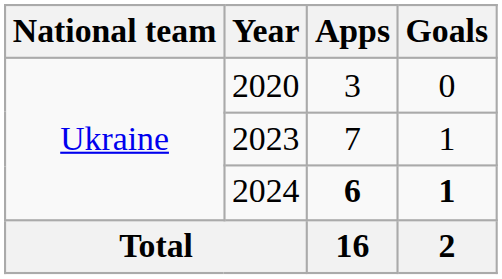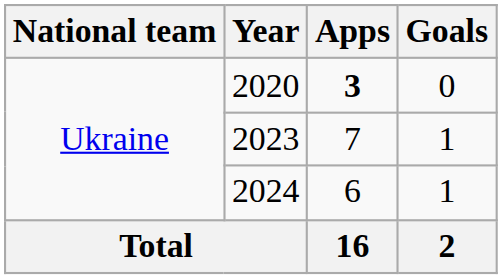(352, 84) normal -> (352, 84) bold
(352, 191) bold -> (352, 191) normal
(447, 191) bold -> (447, 191) normal
